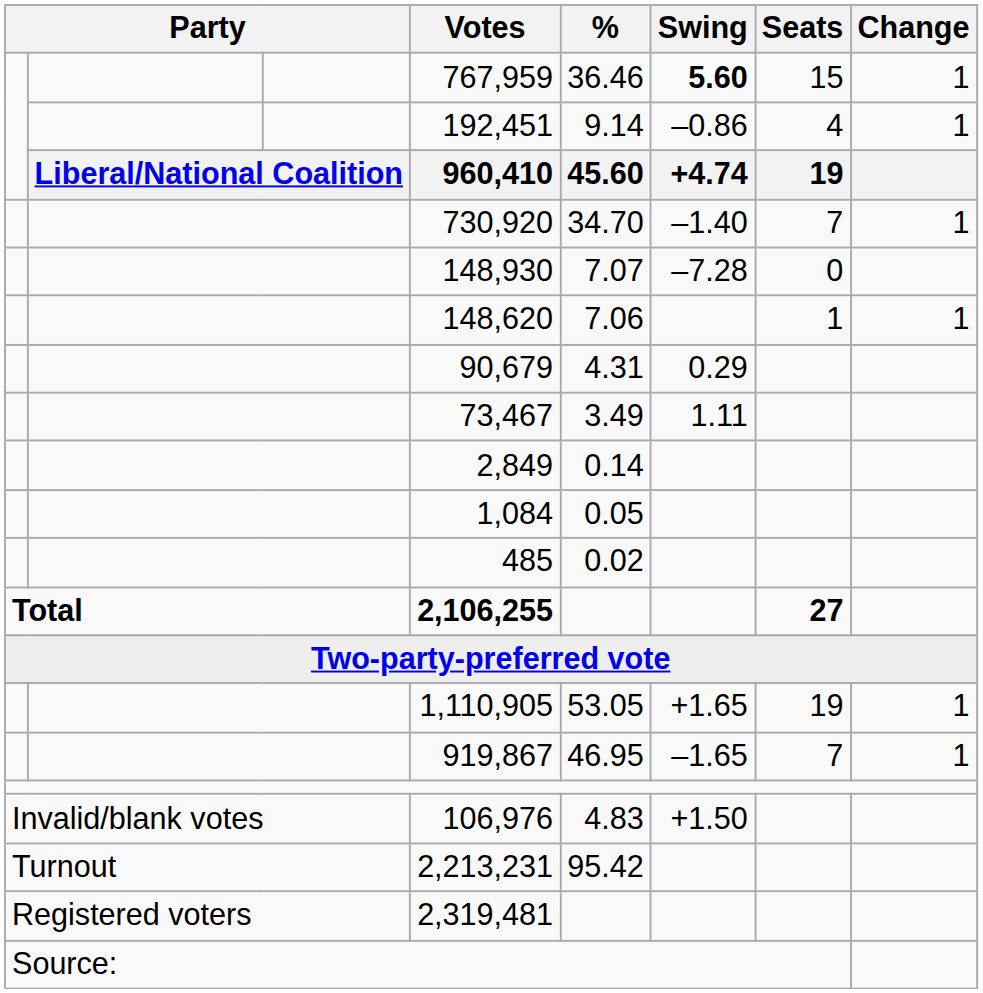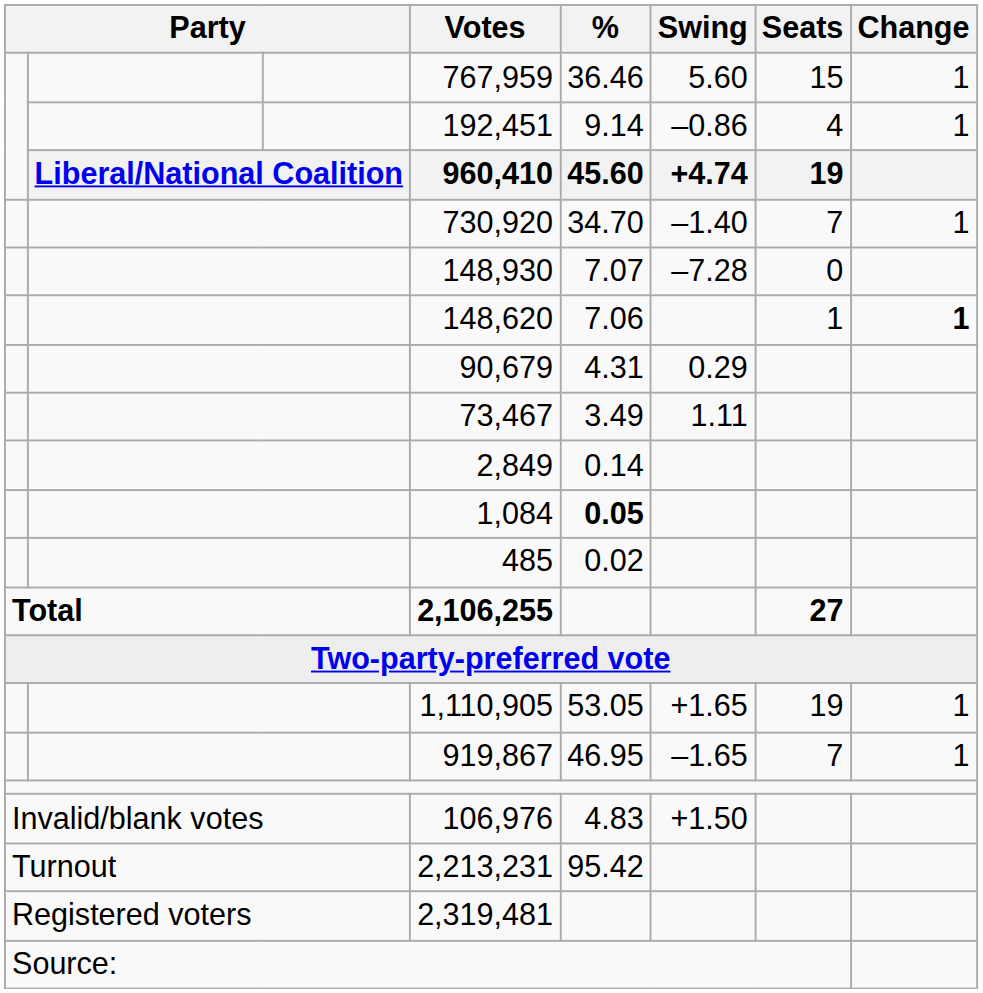(718, 77) bold -> (718, 77) normal
(961, 319) normal -> (961, 319) bold
(614, 513) normal -> (614, 513) bold
